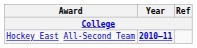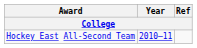(156, 37) bold -> (156, 37) normal
